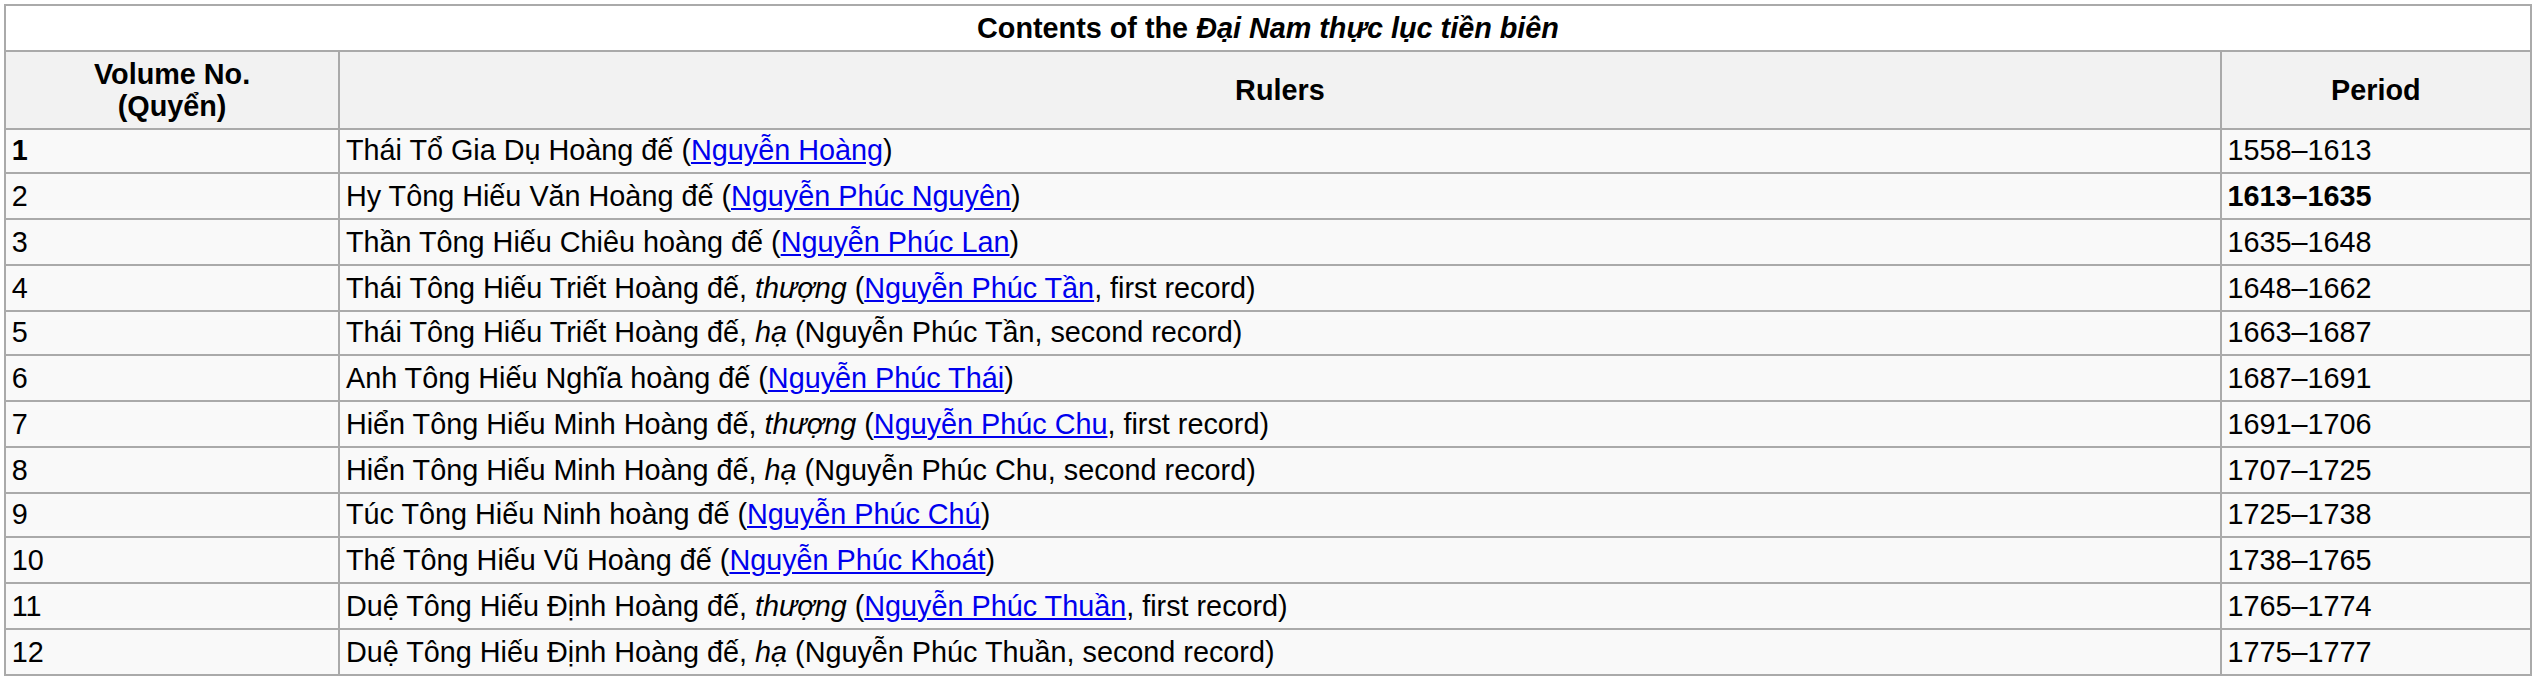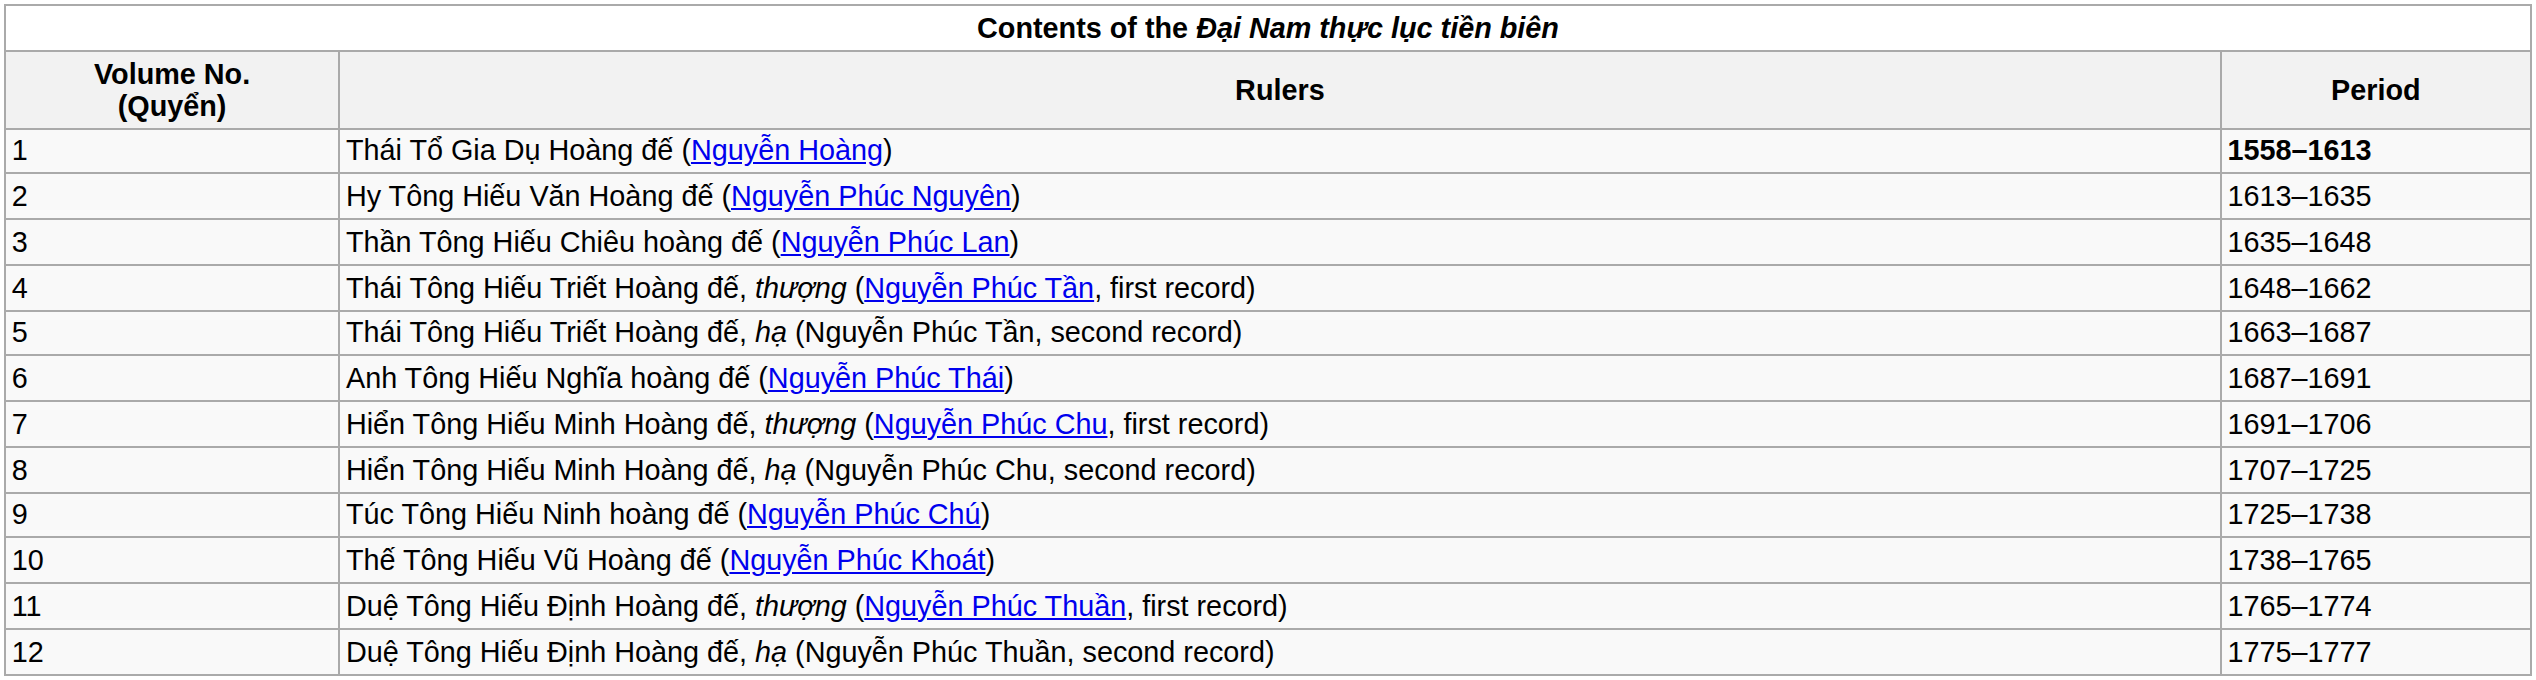(20, 151) bold -> (20, 151) normal
(2299, 151) normal -> (2299, 151) bold
(2299, 196) bold -> (2299, 196) normal
